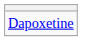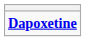(41, 23) normal -> (42, 23) bold
